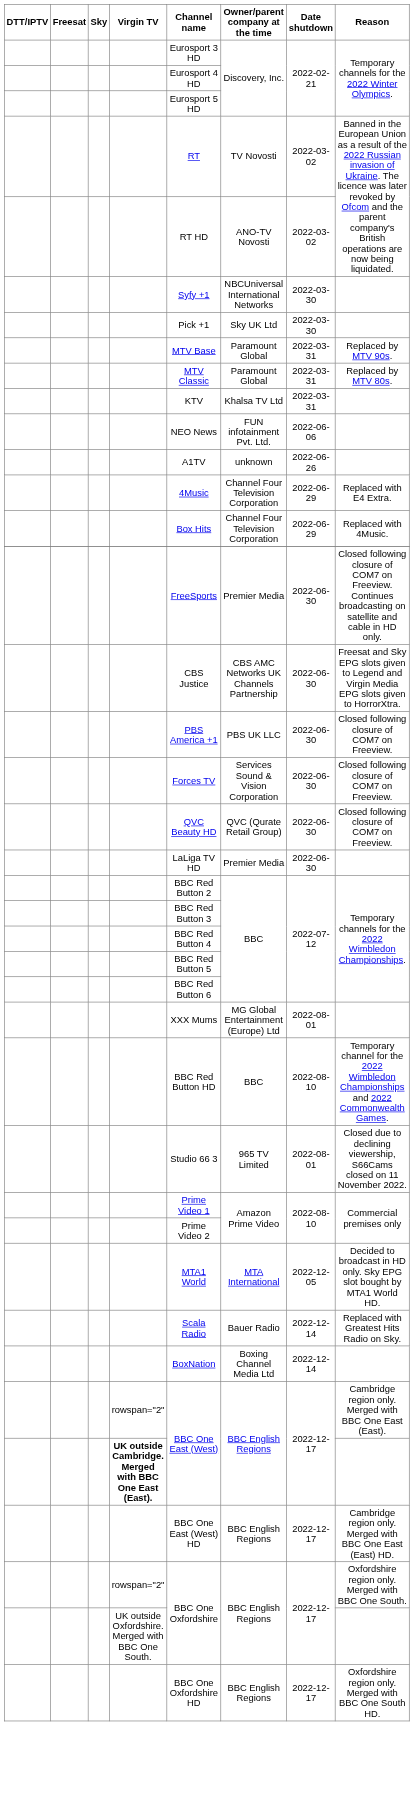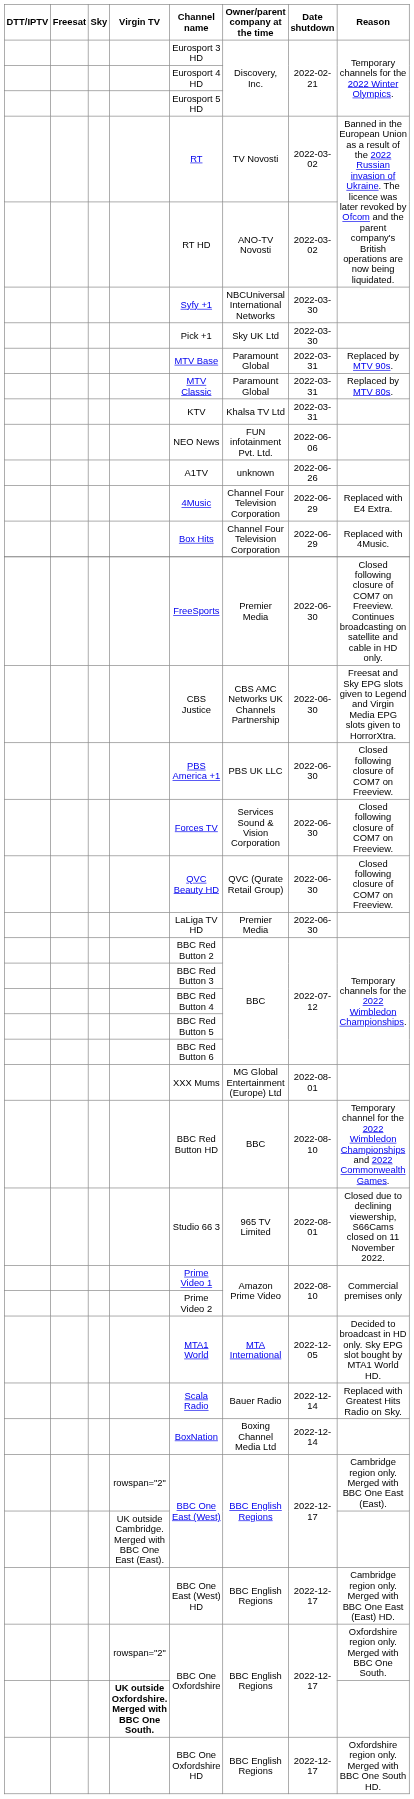(138, 1472) bold -> (140, 1539) normal
(138, 1636) normal -> (140, 1709) bold
